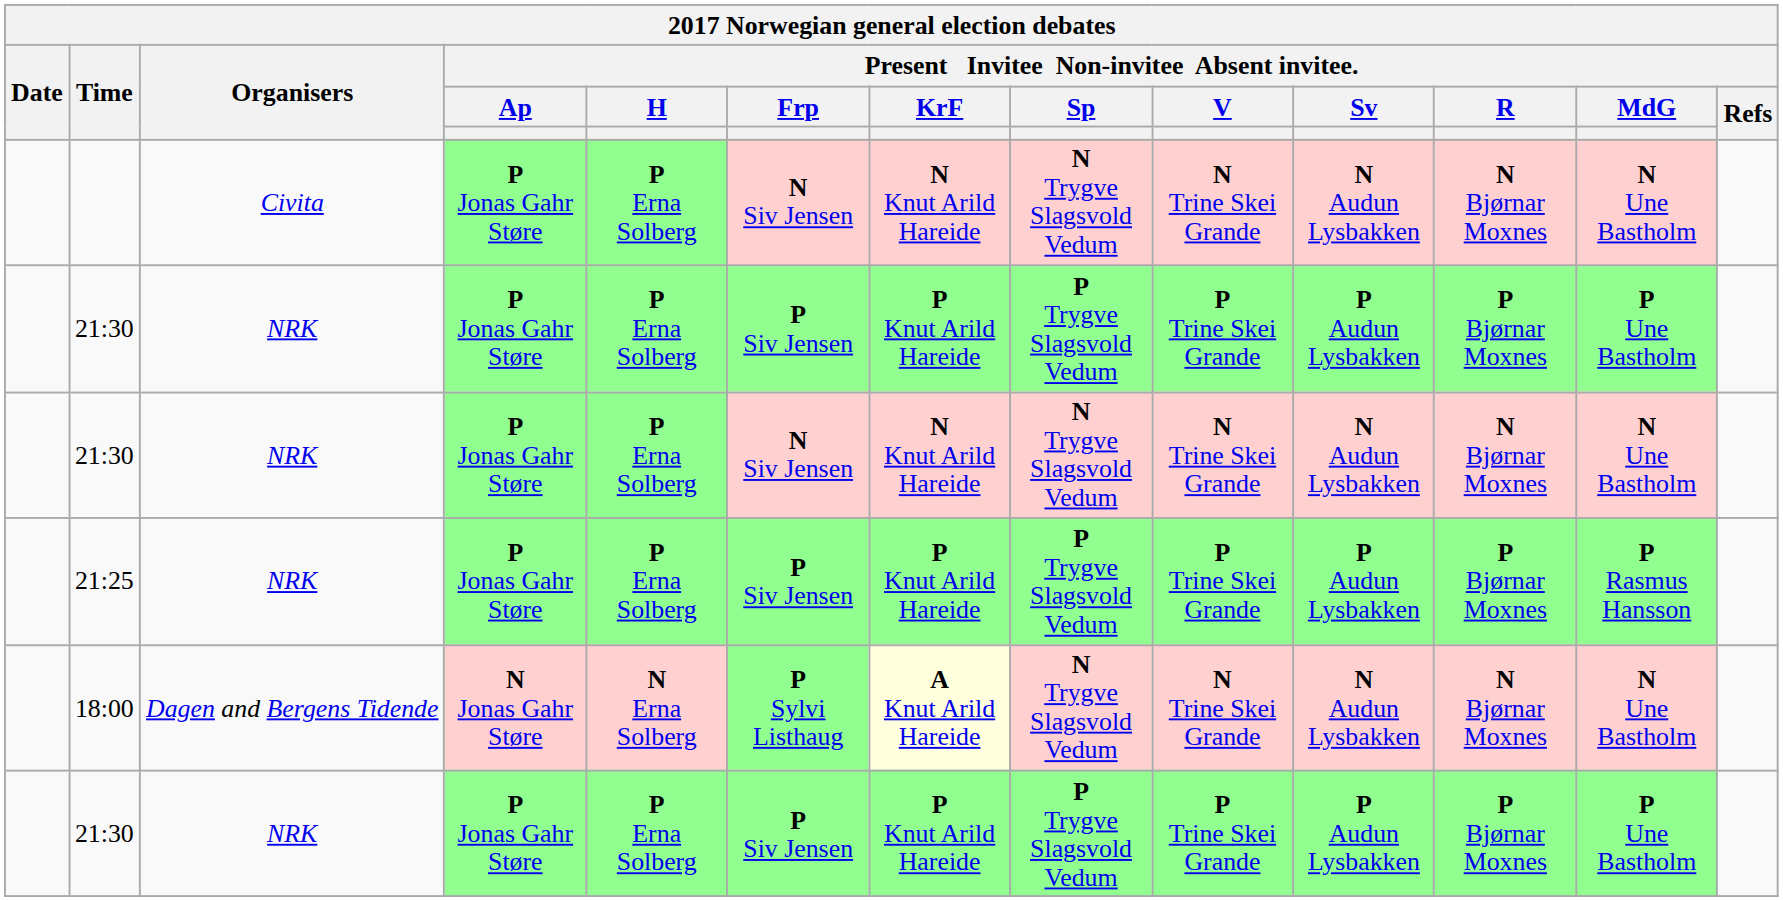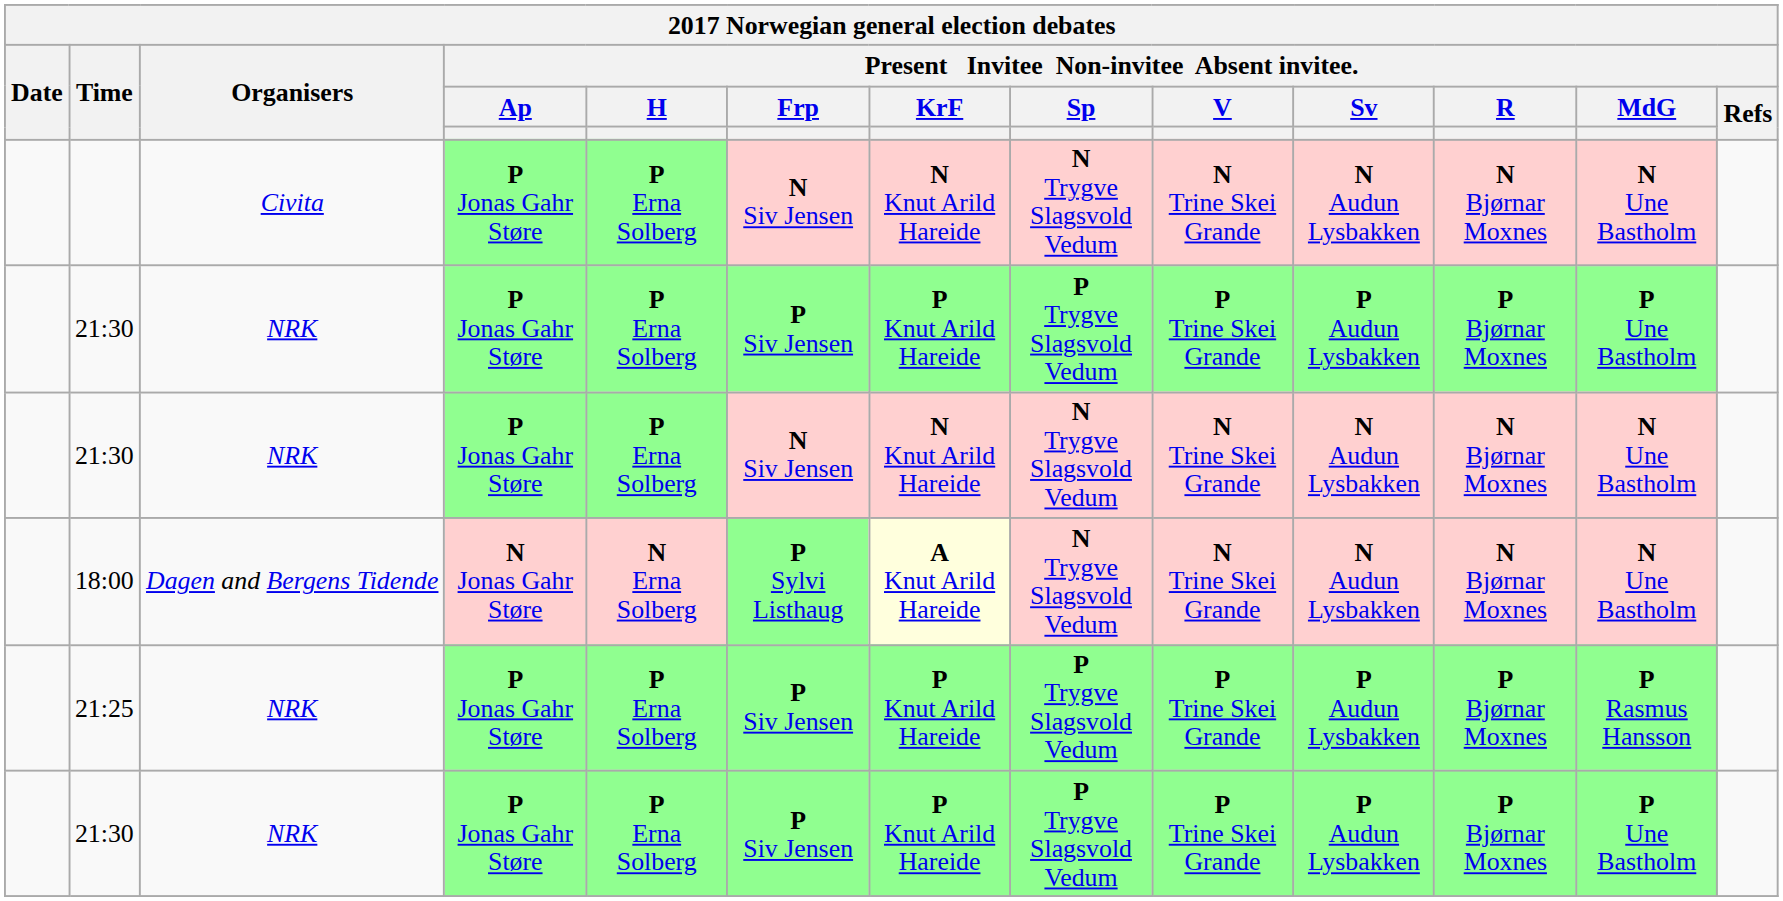rows swapped: (104, 707) <-> (104, 581)
